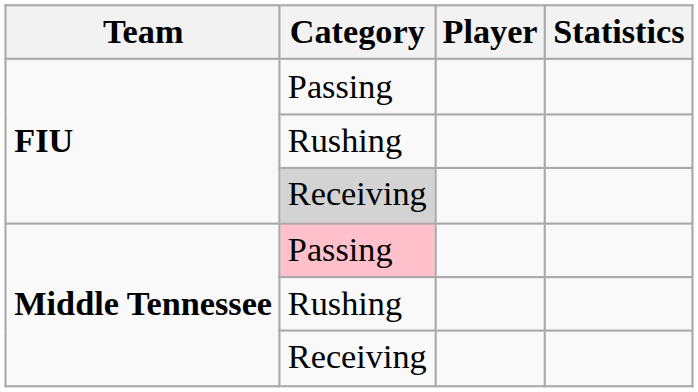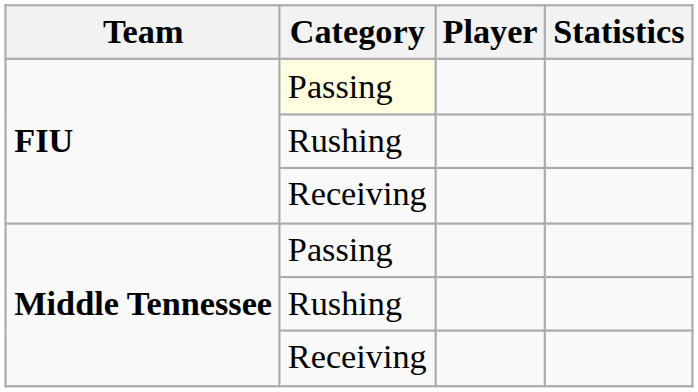(340, 86) no background -> (340, 86) lightyellow background
(357, 194) lightgrey background -> (357, 194) no background
(340, 249) pink background -> (340, 249) no background
